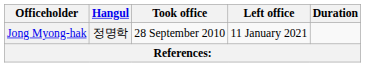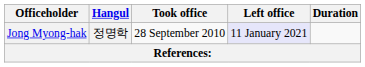(269, 33) no background -> (269, 33) lavender background
